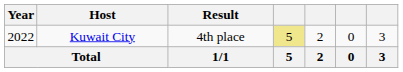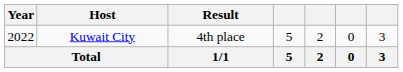(289, 36) khaki background -> (289, 36) no background
